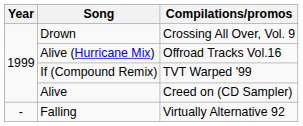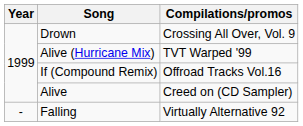(222, 53) Offroad Tracks Vol.16 -> (207, 53) TVT Warped '99
(207, 72) TVT Warped '99 -> (222, 72) Offroad Tracks Vol.16
